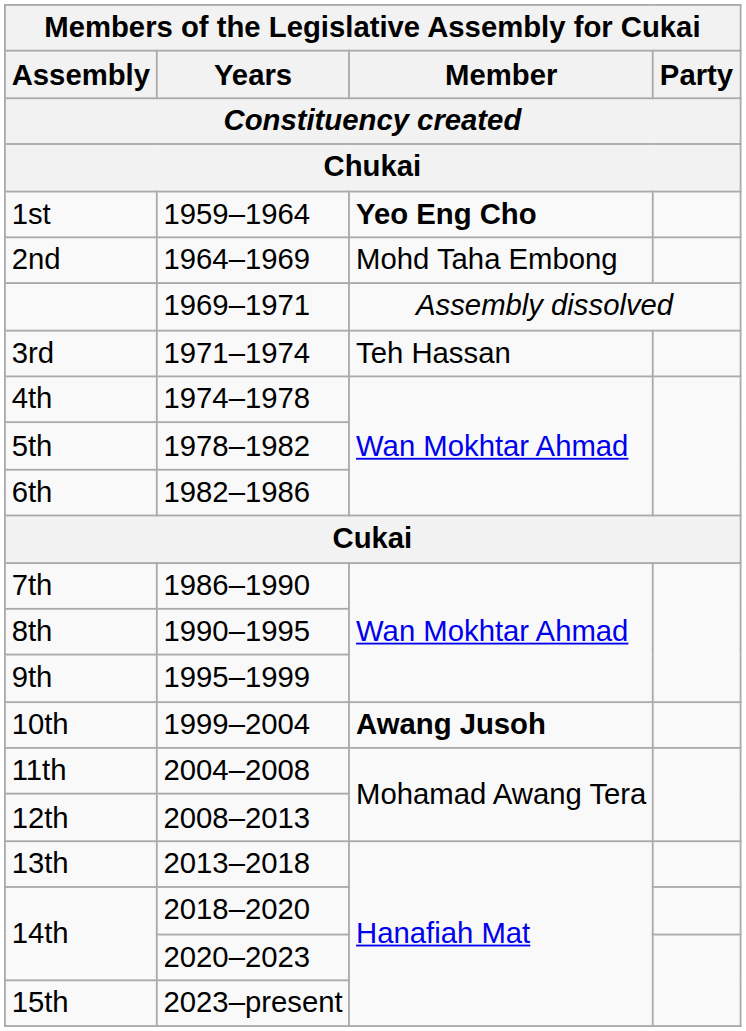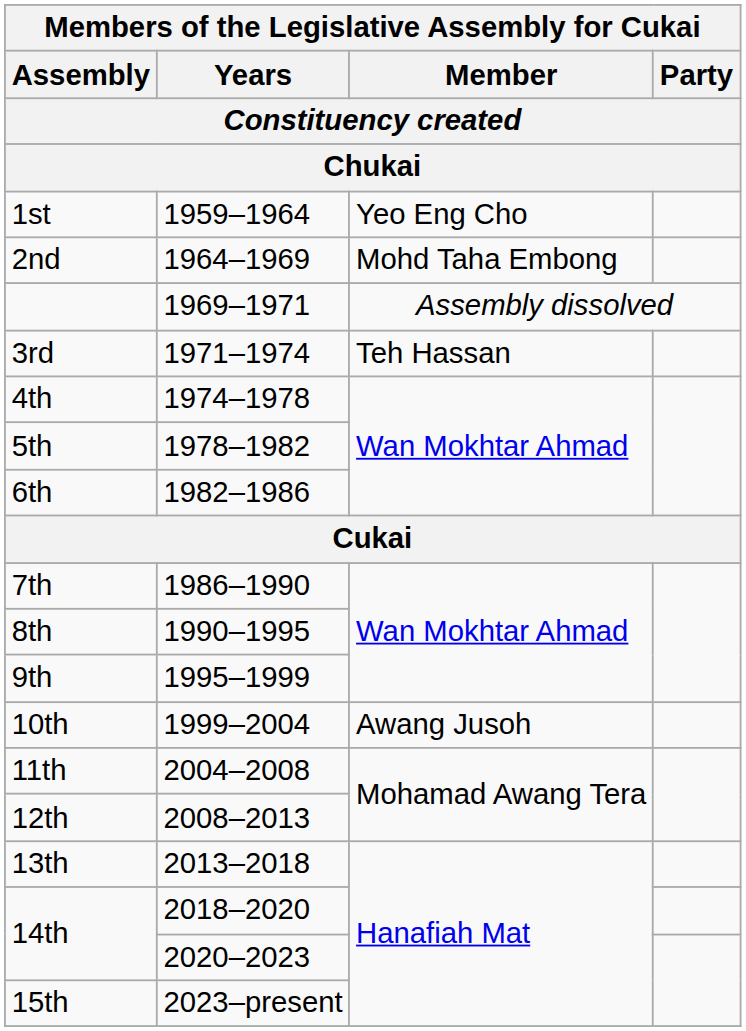(446, 213) bold -> (442, 213) normal
(451, 724) bold -> (444, 724) normal
